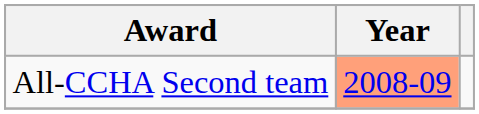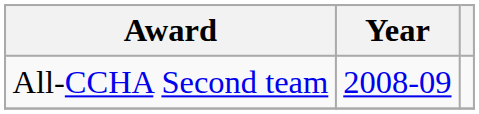(397, 81) lightsalmon background -> (397, 81) no background
